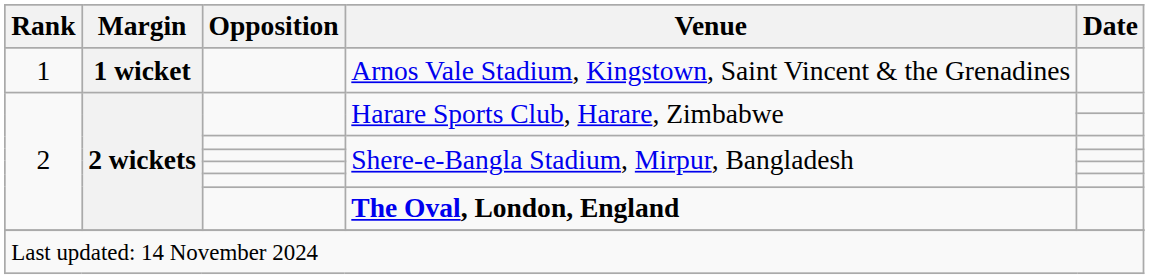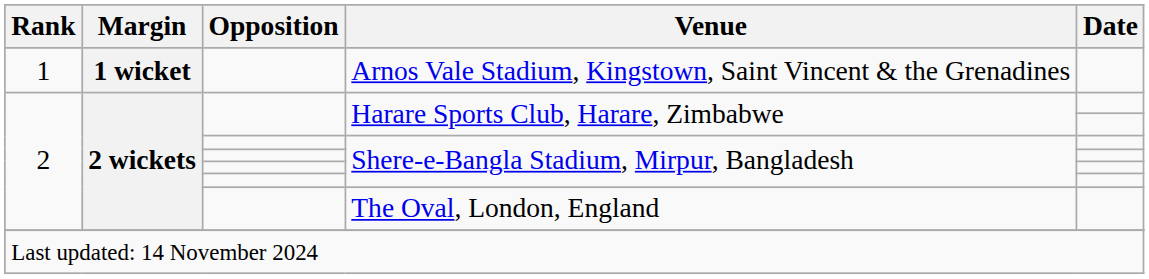(515, 207) bold -> (505, 207) normal
